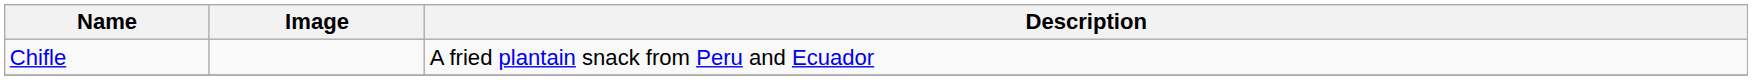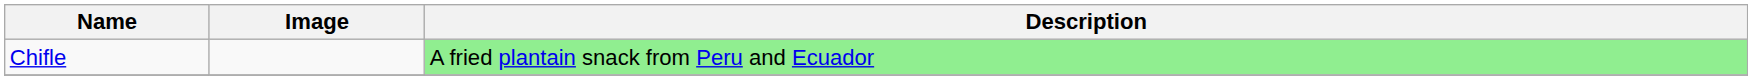(652, 57) no background -> (652, 57) lightgreen background
